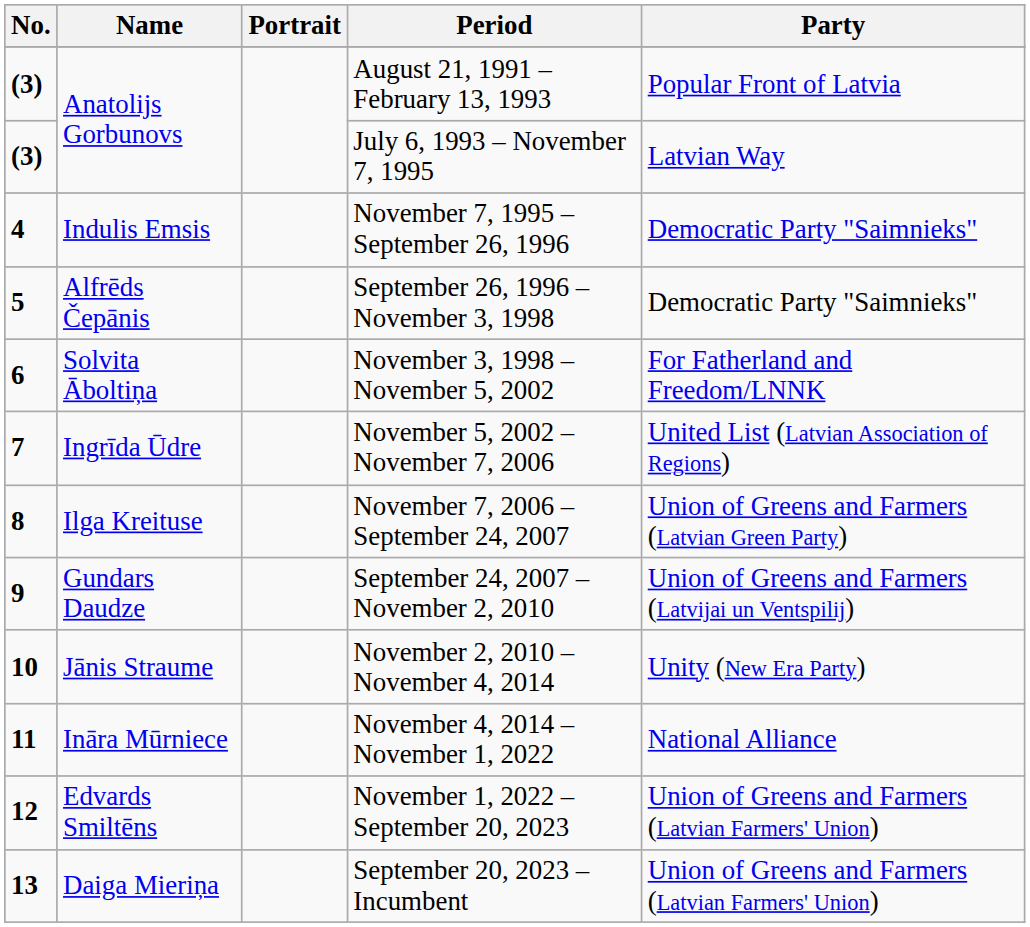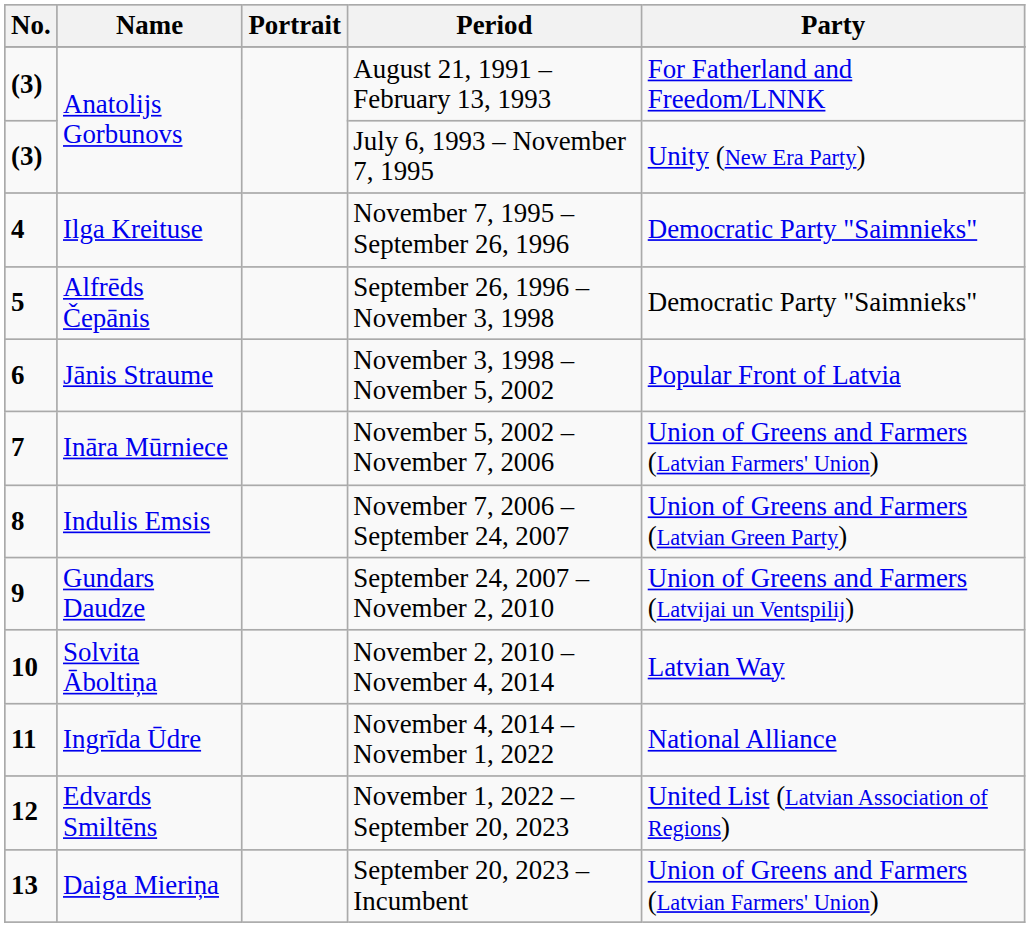(774, 83) Popular Front of Latvia -> (750, 83) For Fatherland and Freedom/LNNK
(716, 156) Latvian Way -> (757, 156) Unity (New Era Party)
(137, 229) Indulis Emsis -> (133, 229) Ilga Kreituse
(110, 375) Solvita Āboltiņa -> (138, 375) Jānis Straume
(750, 375) For Fatherland and Freedom/LNNK -> (774, 375) Popular Front of Latvia
(132, 447) Ingrīda Ūdre -> (145, 447) Ināra Mūrniece
(818, 447) United List (Latvian Association of Regions) -> (807, 447) Union of Greens and Farmers (Latvian Farmers' Union)
(133, 520) Ilga Kreituse -> (137, 520) Indulis Emsis
(138, 666) Jānis Straume -> (110, 666) Solvita Āboltiņa
(757, 666) Unity (New Era Party) -> (716, 666) Latvian Way
(145, 739) Ināra Mūrniece -> (132, 739) Ingrīda Ūdre
(807, 812) Union of Greens and Farmers (Latvian Farmers' Union) -> (818, 812) United List (Latvian Association of Regions)
